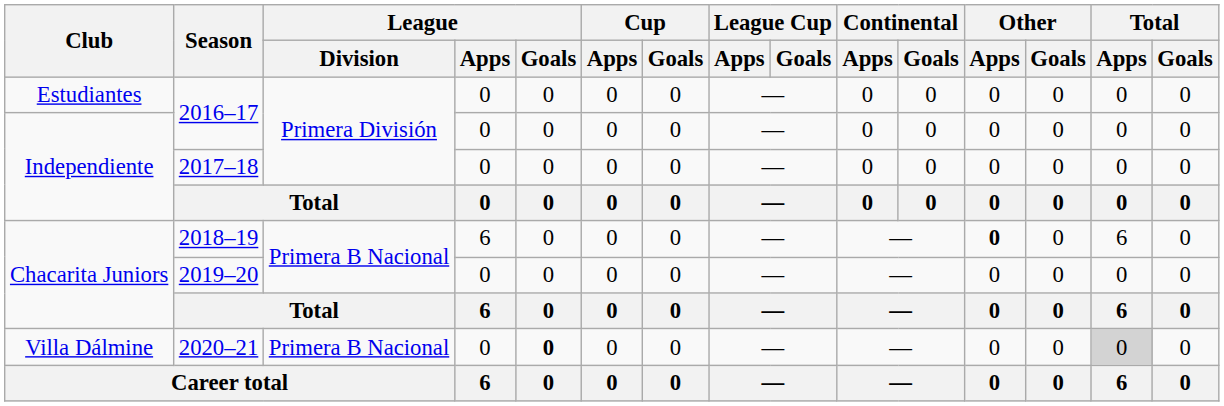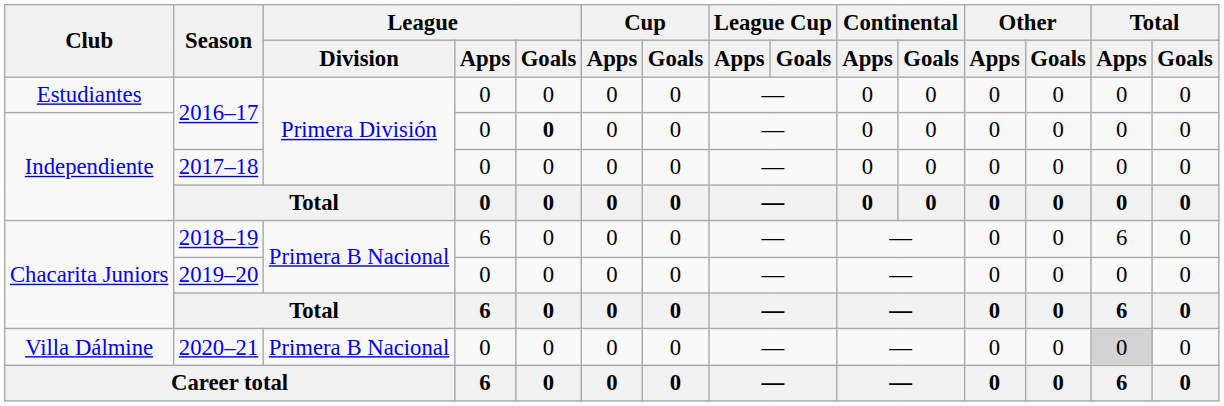(548, 130) normal -> (548, 130) bold
(995, 238) bold -> (995, 238) normal
(548, 346) bold -> (548, 346) normal
